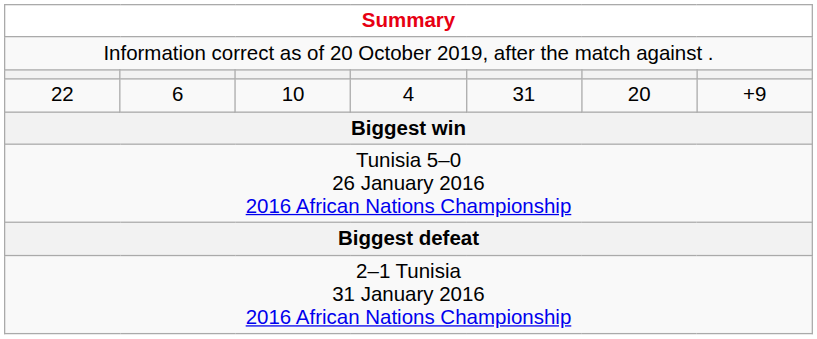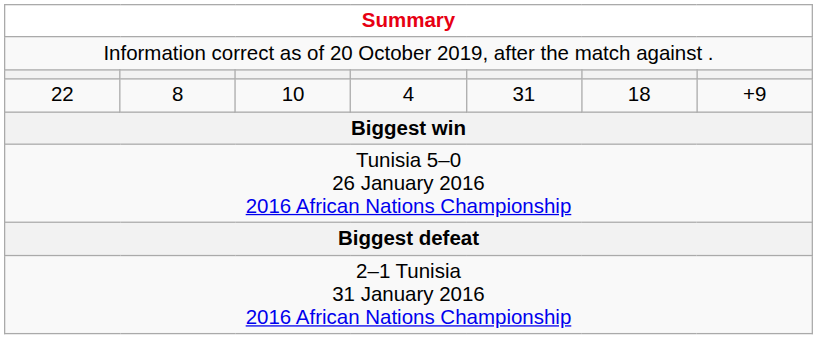(178, 95) 6 -> (178, 95) 8
(639, 95) 20 -> (639, 95) 18
